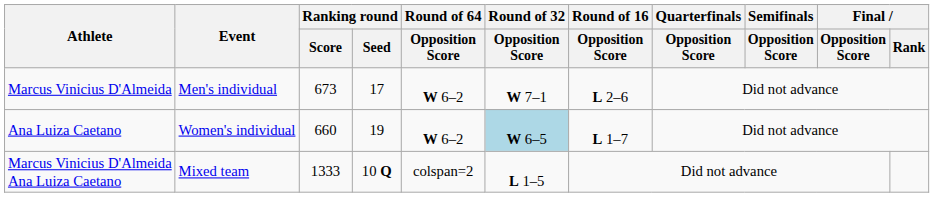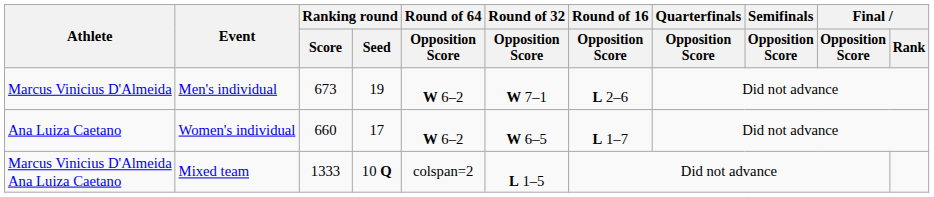(377, 89) 17 -> (377, 89) 19
(377, 130) 19 -> (377, 130) 17
(527, 139) lightblue background -> (527, 139) no background
